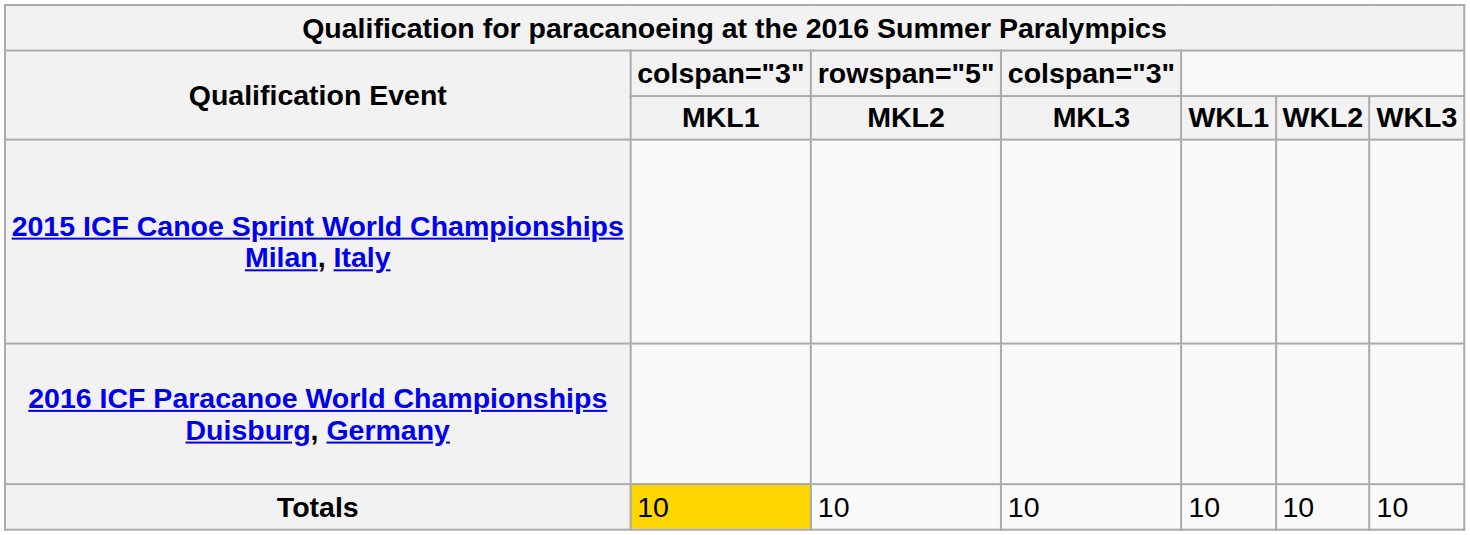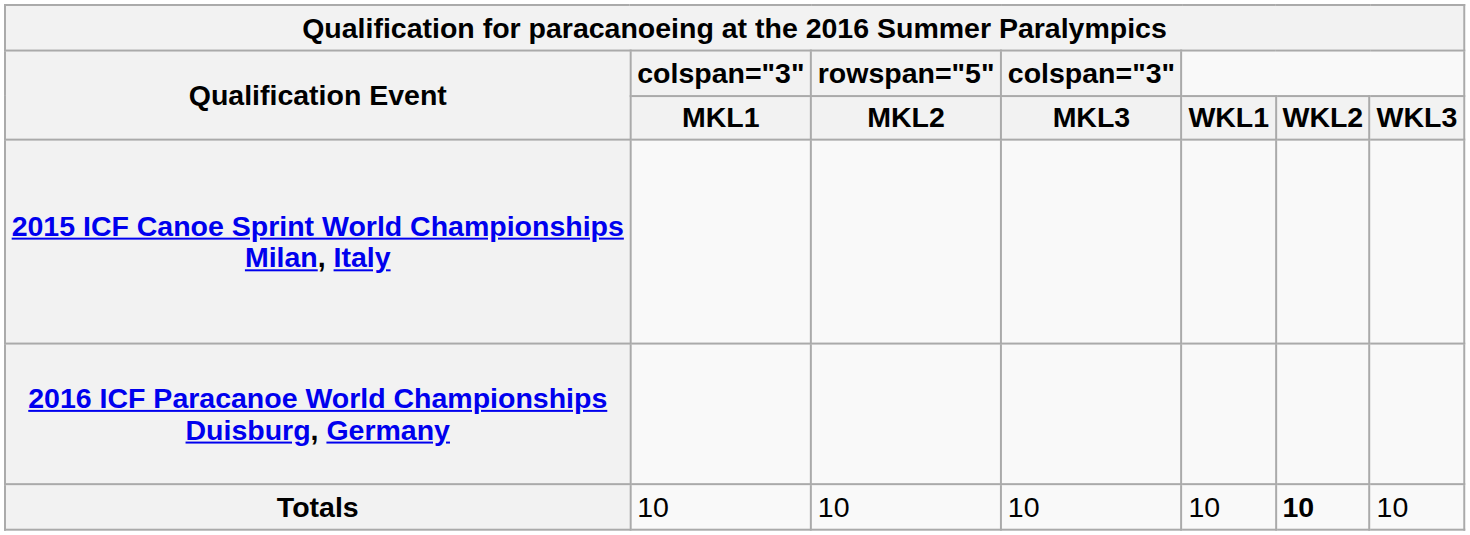(653, 507) gold background -> (653, 507) no background
(1298, 507) normal -> (1298, 507) bold
